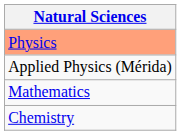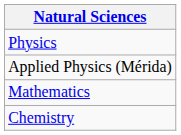(32, 42) lightsalmon background -> (32, 42) no background
